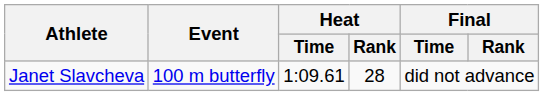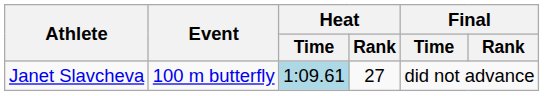(314, 76) no background -> (314, 76) lightblue background
(375, 76) 28 -> (375, 76) 27
